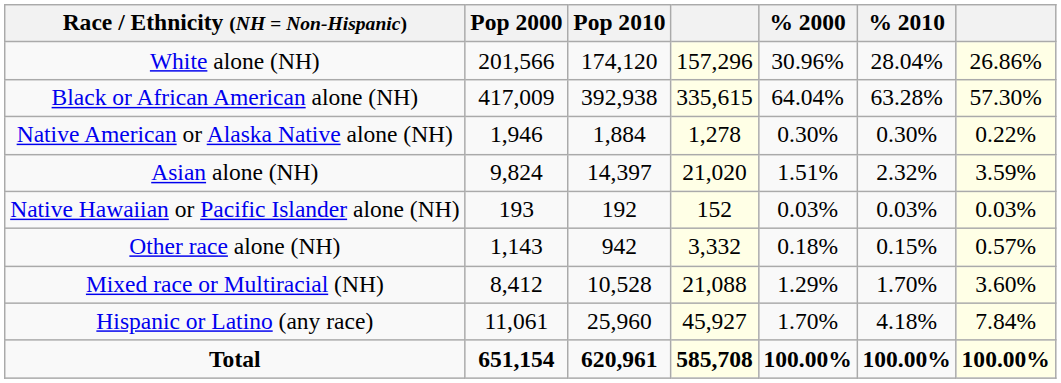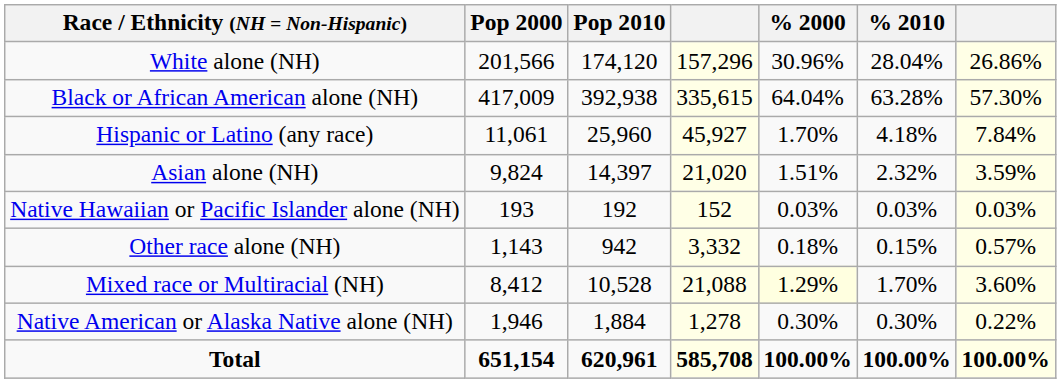rows swapped: (235, 135) <-> (235, 321)
(808, 284) no background -> (808, 284) lightyellow background
